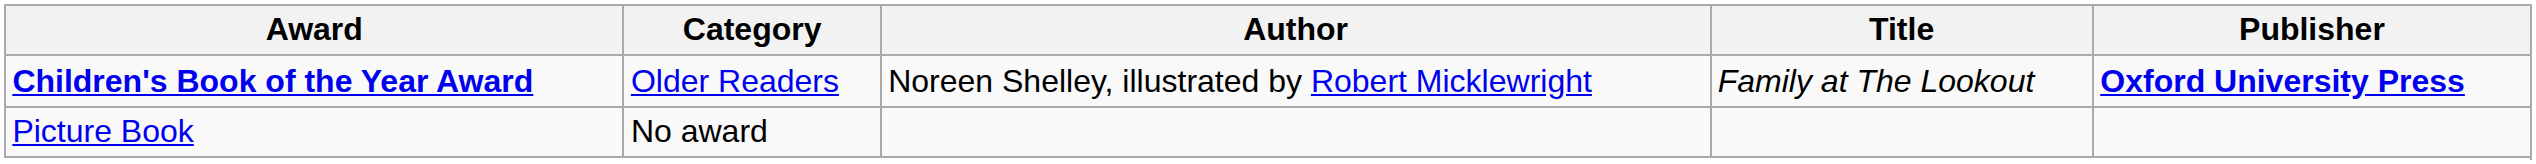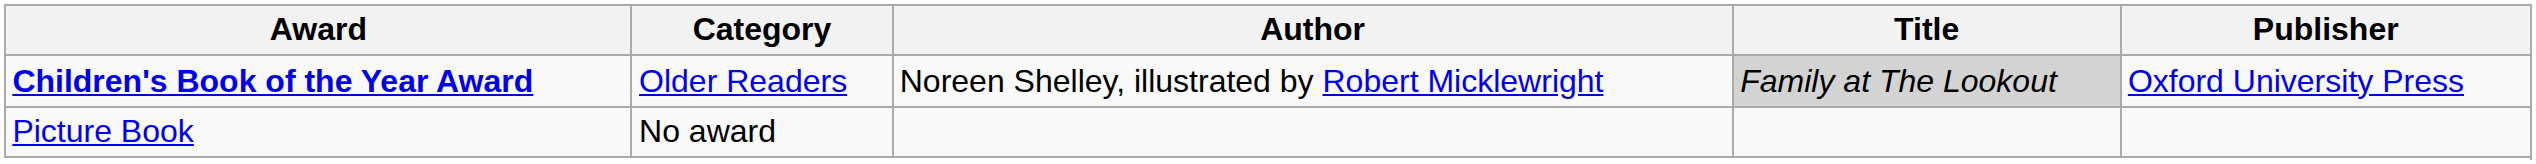(1876, 80) no background -> (1899, 80) lightgrey background
(2283, 80) bold -> (2296, 80) normal
